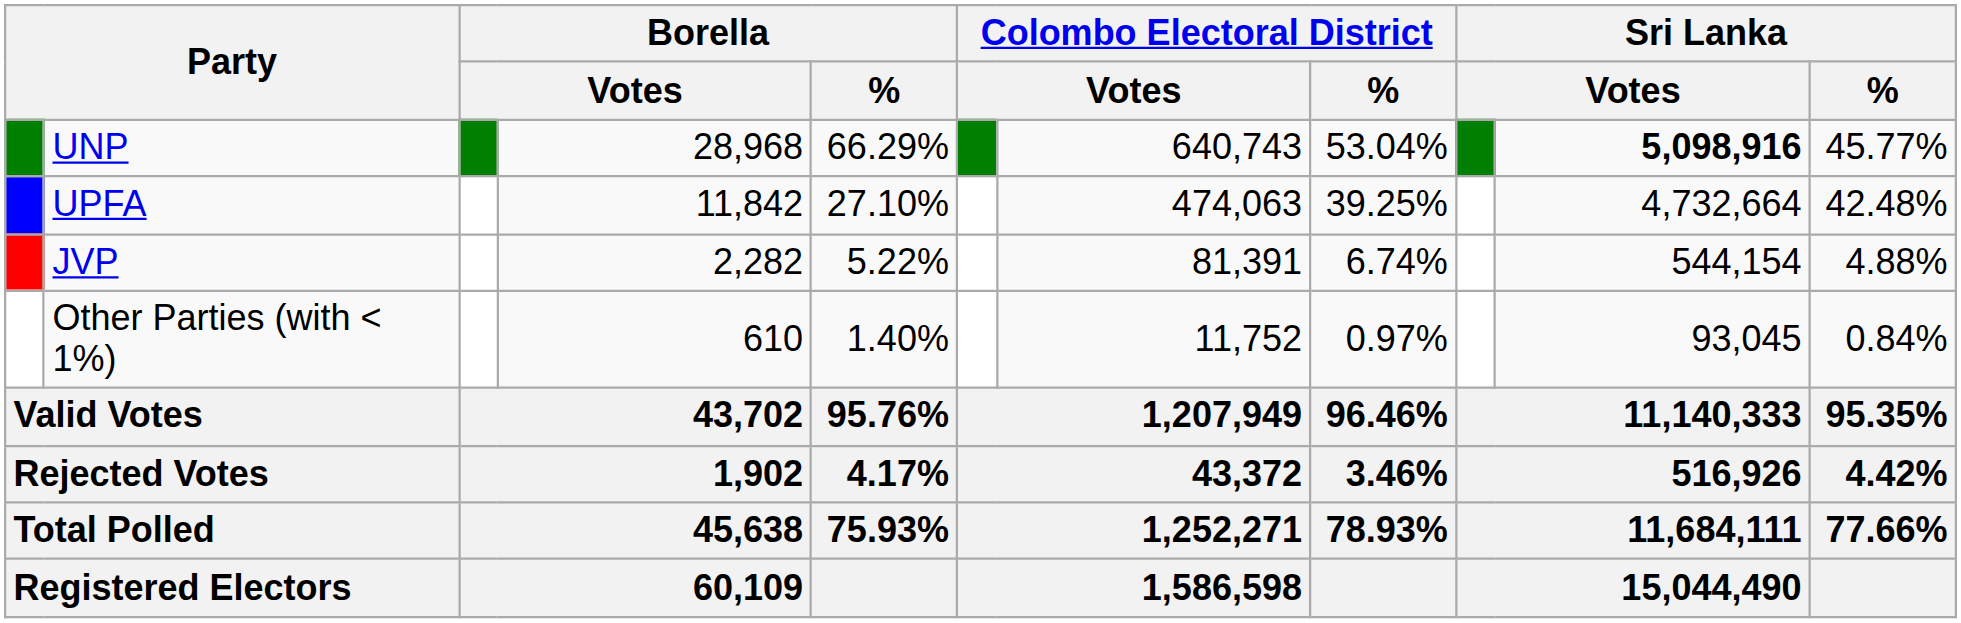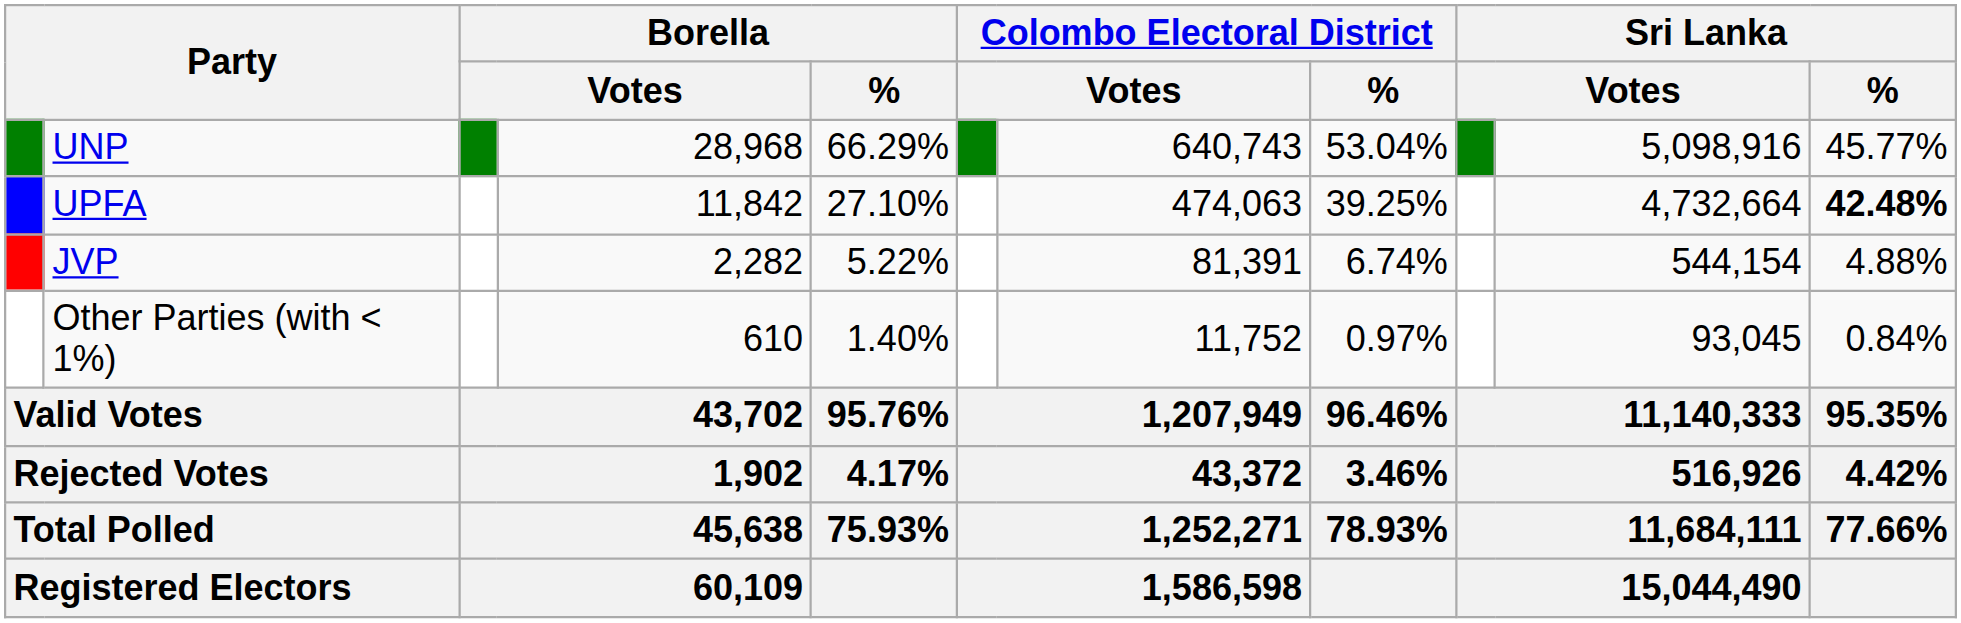(1721, 147) bold -> (1721, 147) normal
(1887, 204) normal -> (1887, 204) bold
